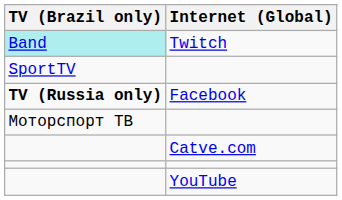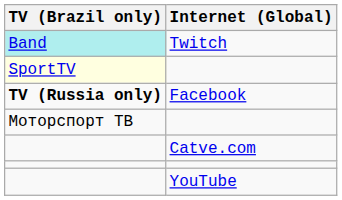(42, 70) no background -> (42, 70) lightyellow background
